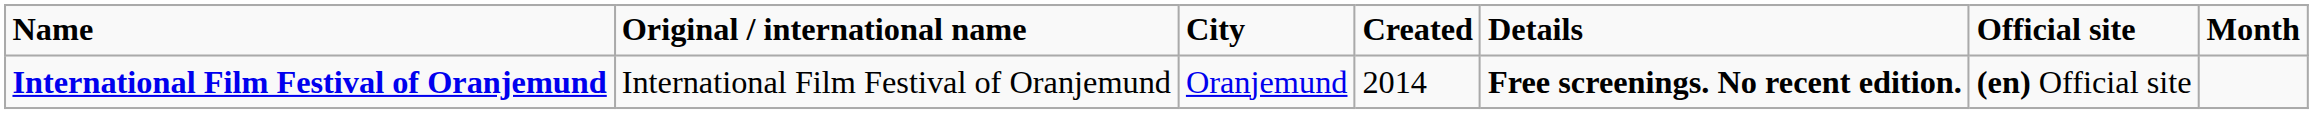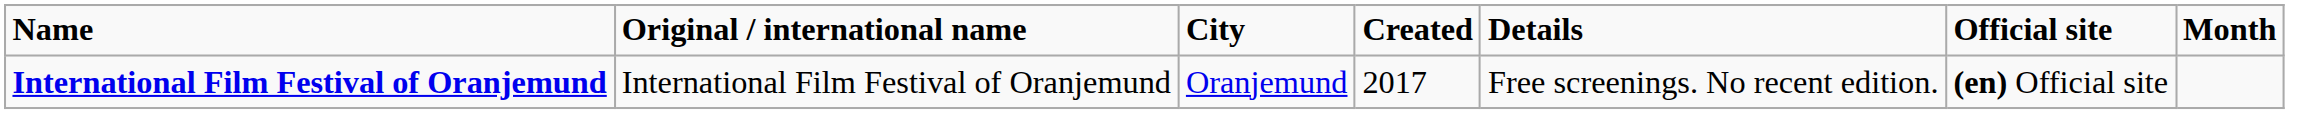(1395, 81) 2014 -> (1395, 81) 2017
(1725, 81) bold -> (1713, 81) normal
